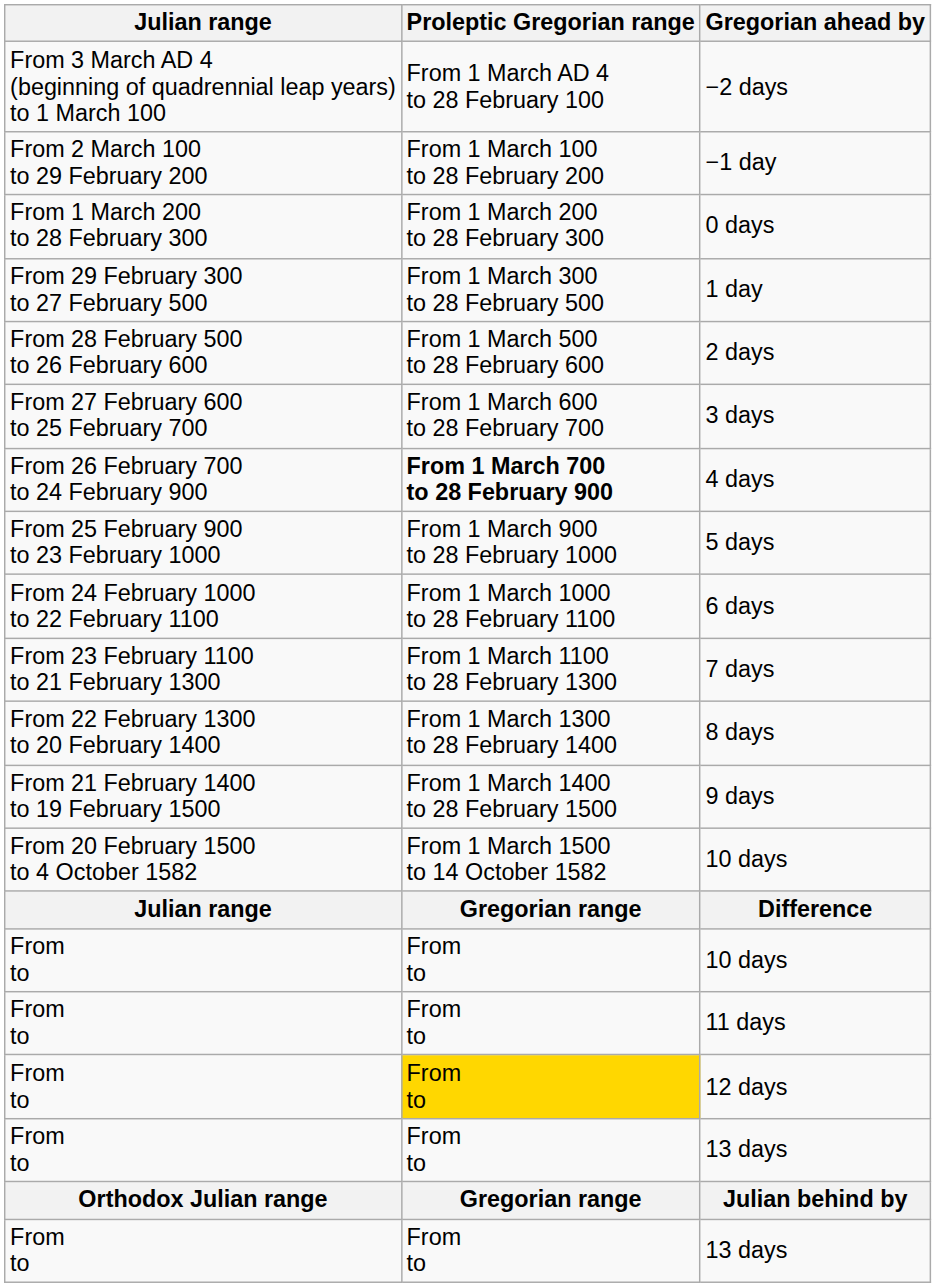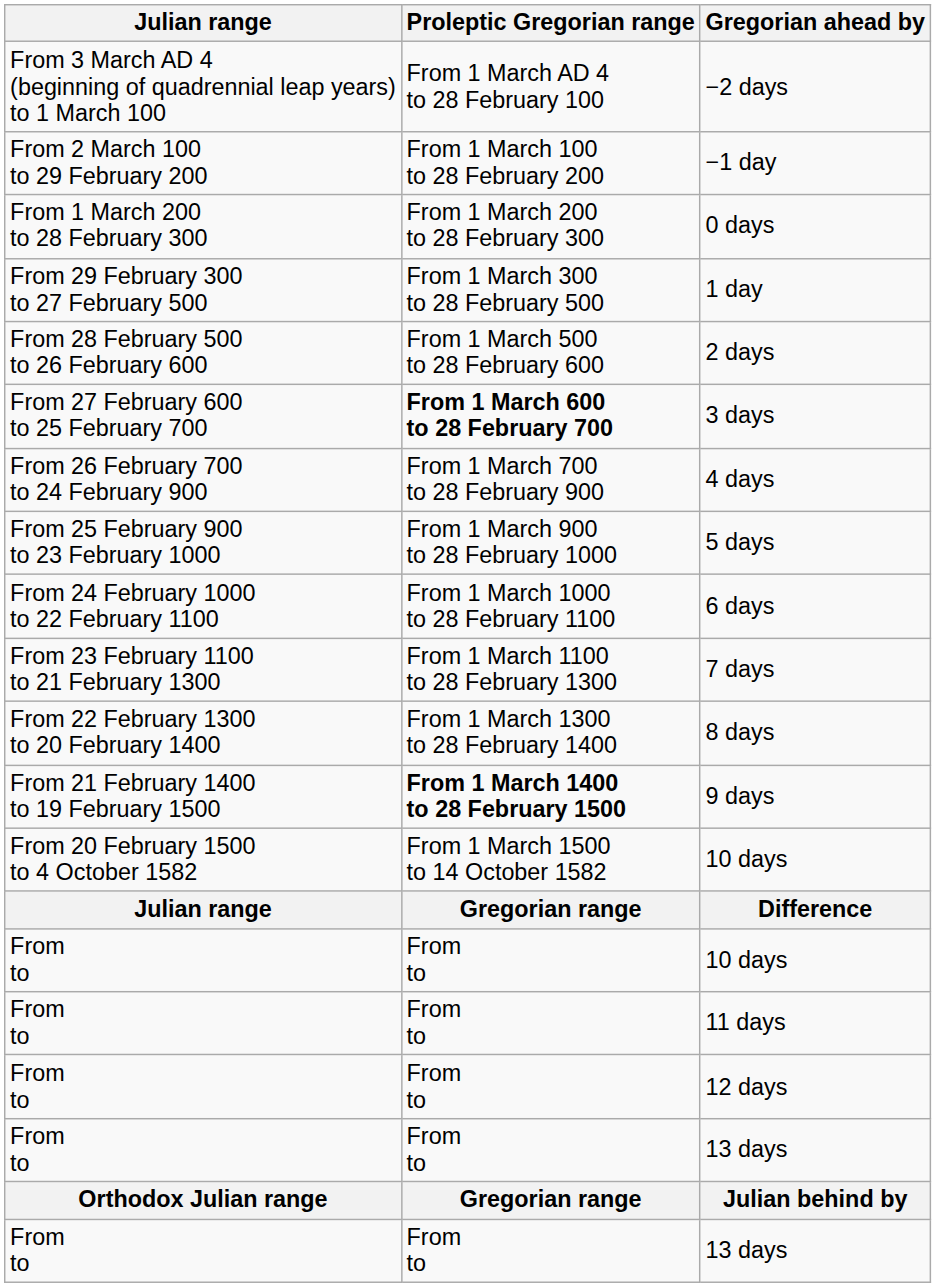(505, 416) normal -> (510, 416) bold
(510, 479) bold -> (505, 479) normal
(512, 796) normal -> (516, 796) bold
(434, 1086) gold background -> (434, 1086) no background
